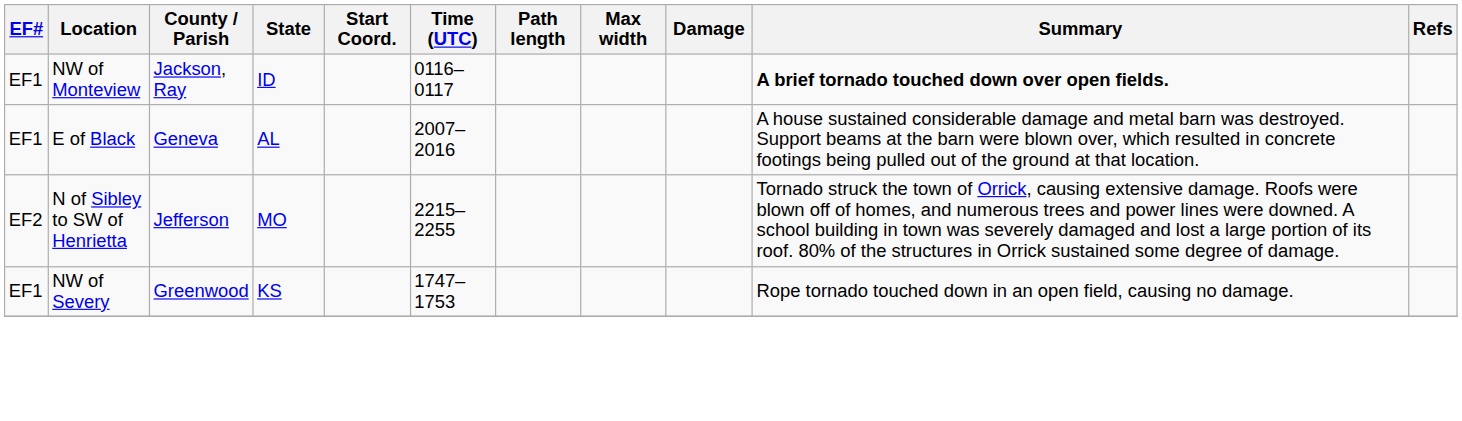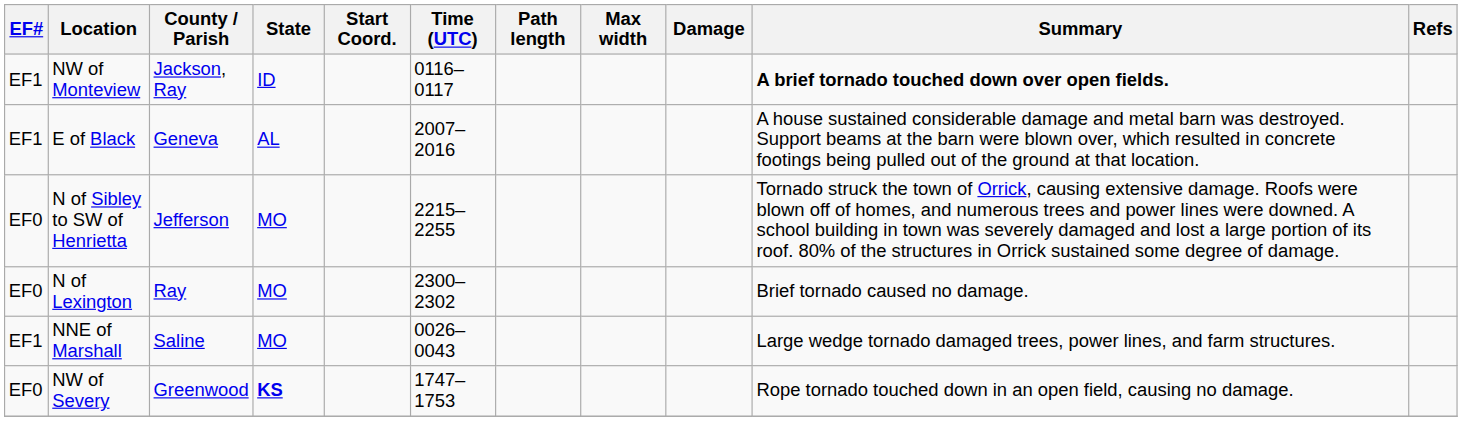(26, 220) EF2 -> (26, 220) EF0
+ row: (92, 291)
+ row: (87, 340)
(26, 291) EF1 -> (26, 390) EF0
(269, 291) normal -> (270, 390) bold
